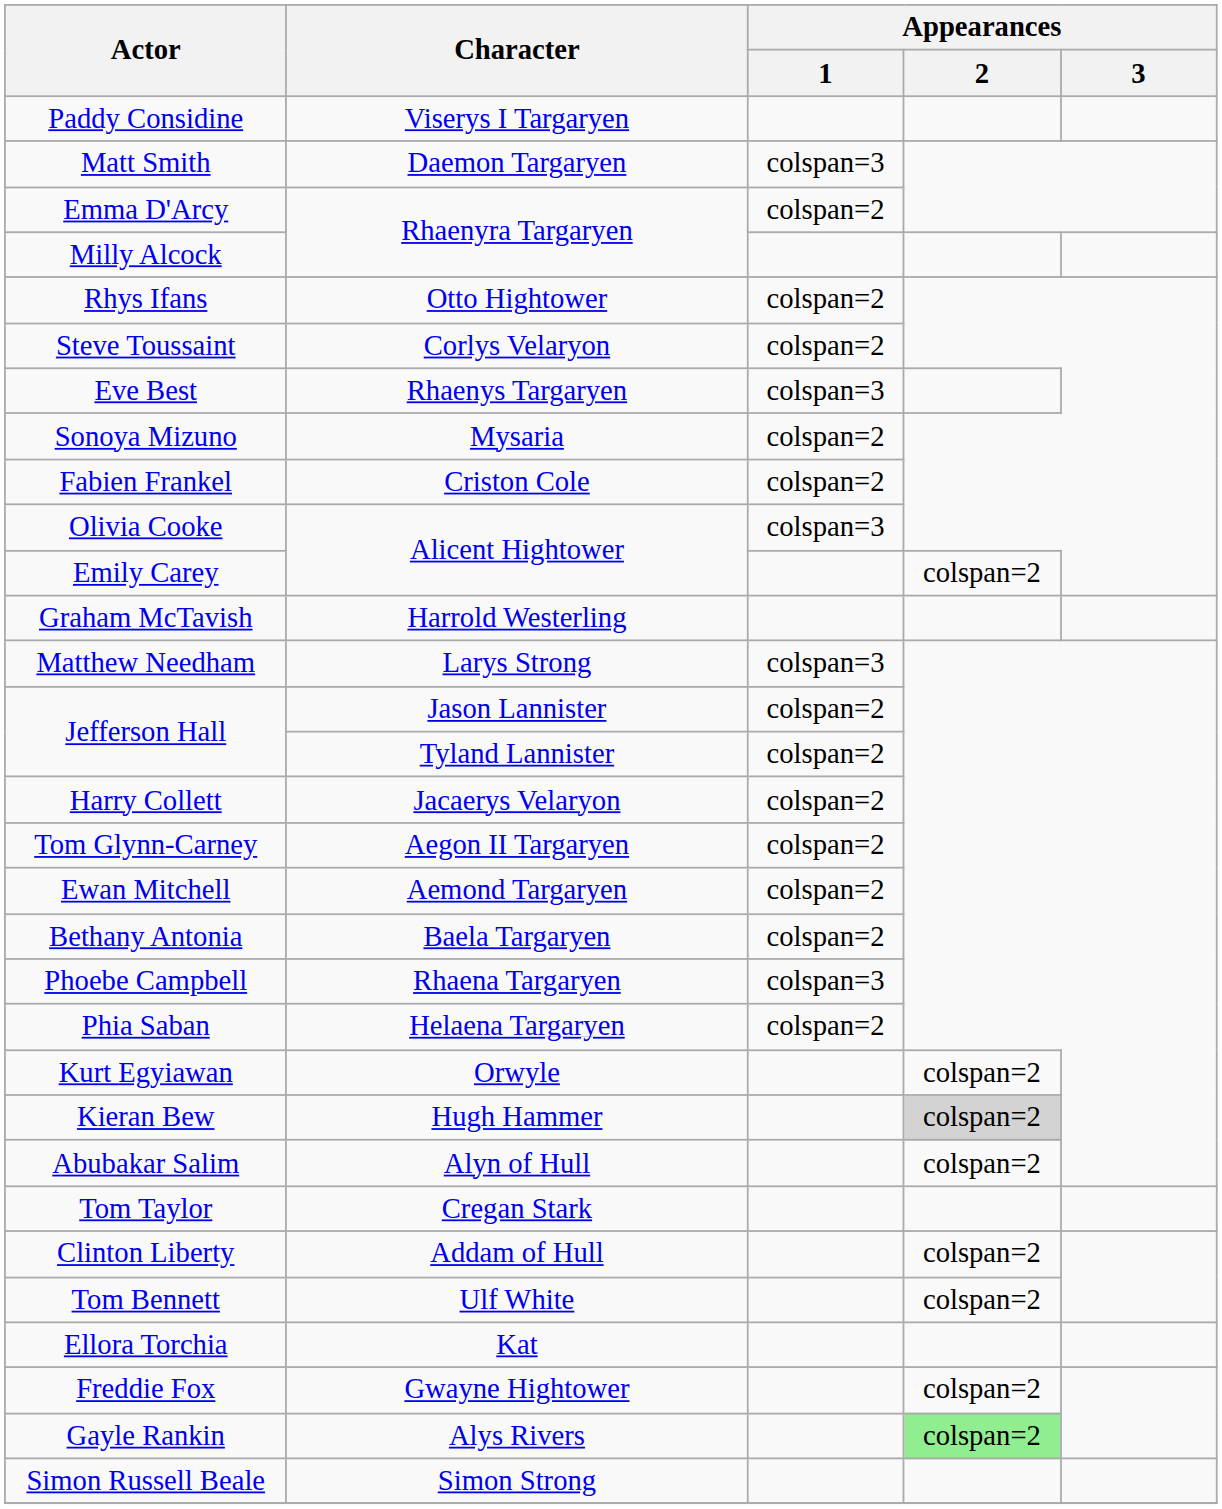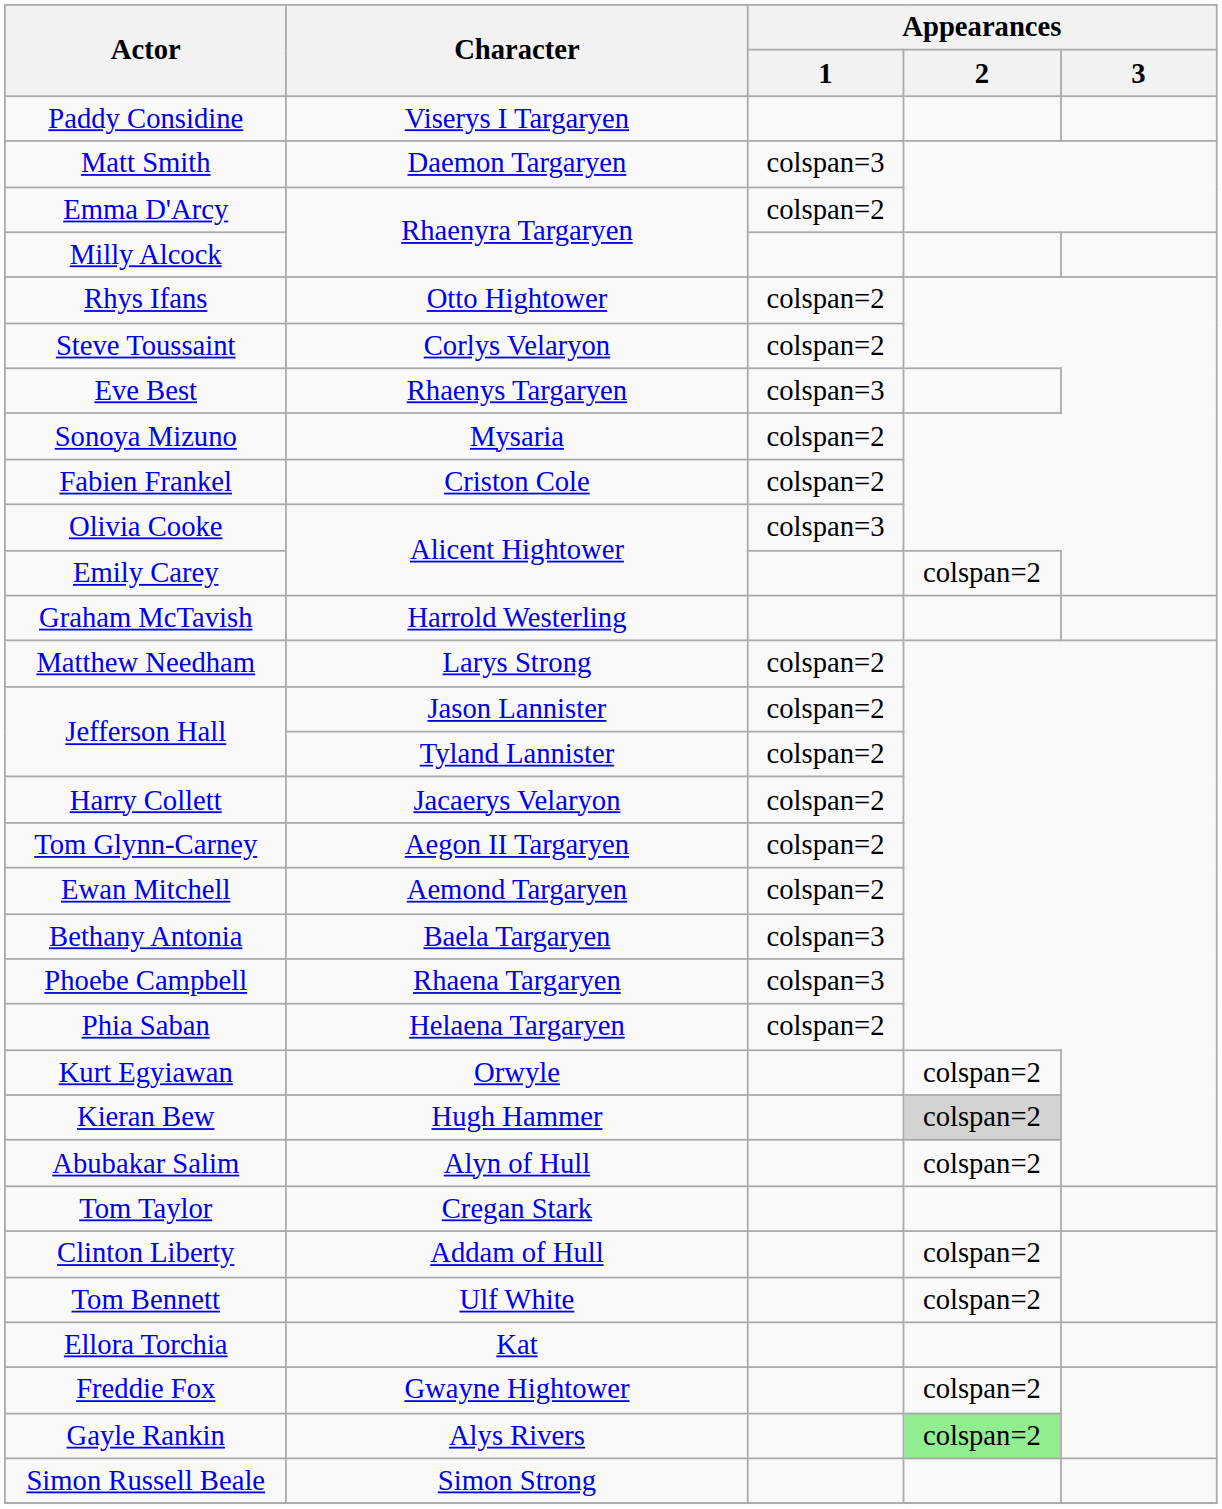(825, 663) colspan=3 -> (825, 663) colspan=2
(825, 935) colspan=2 -> (825, 935) colspan=3
